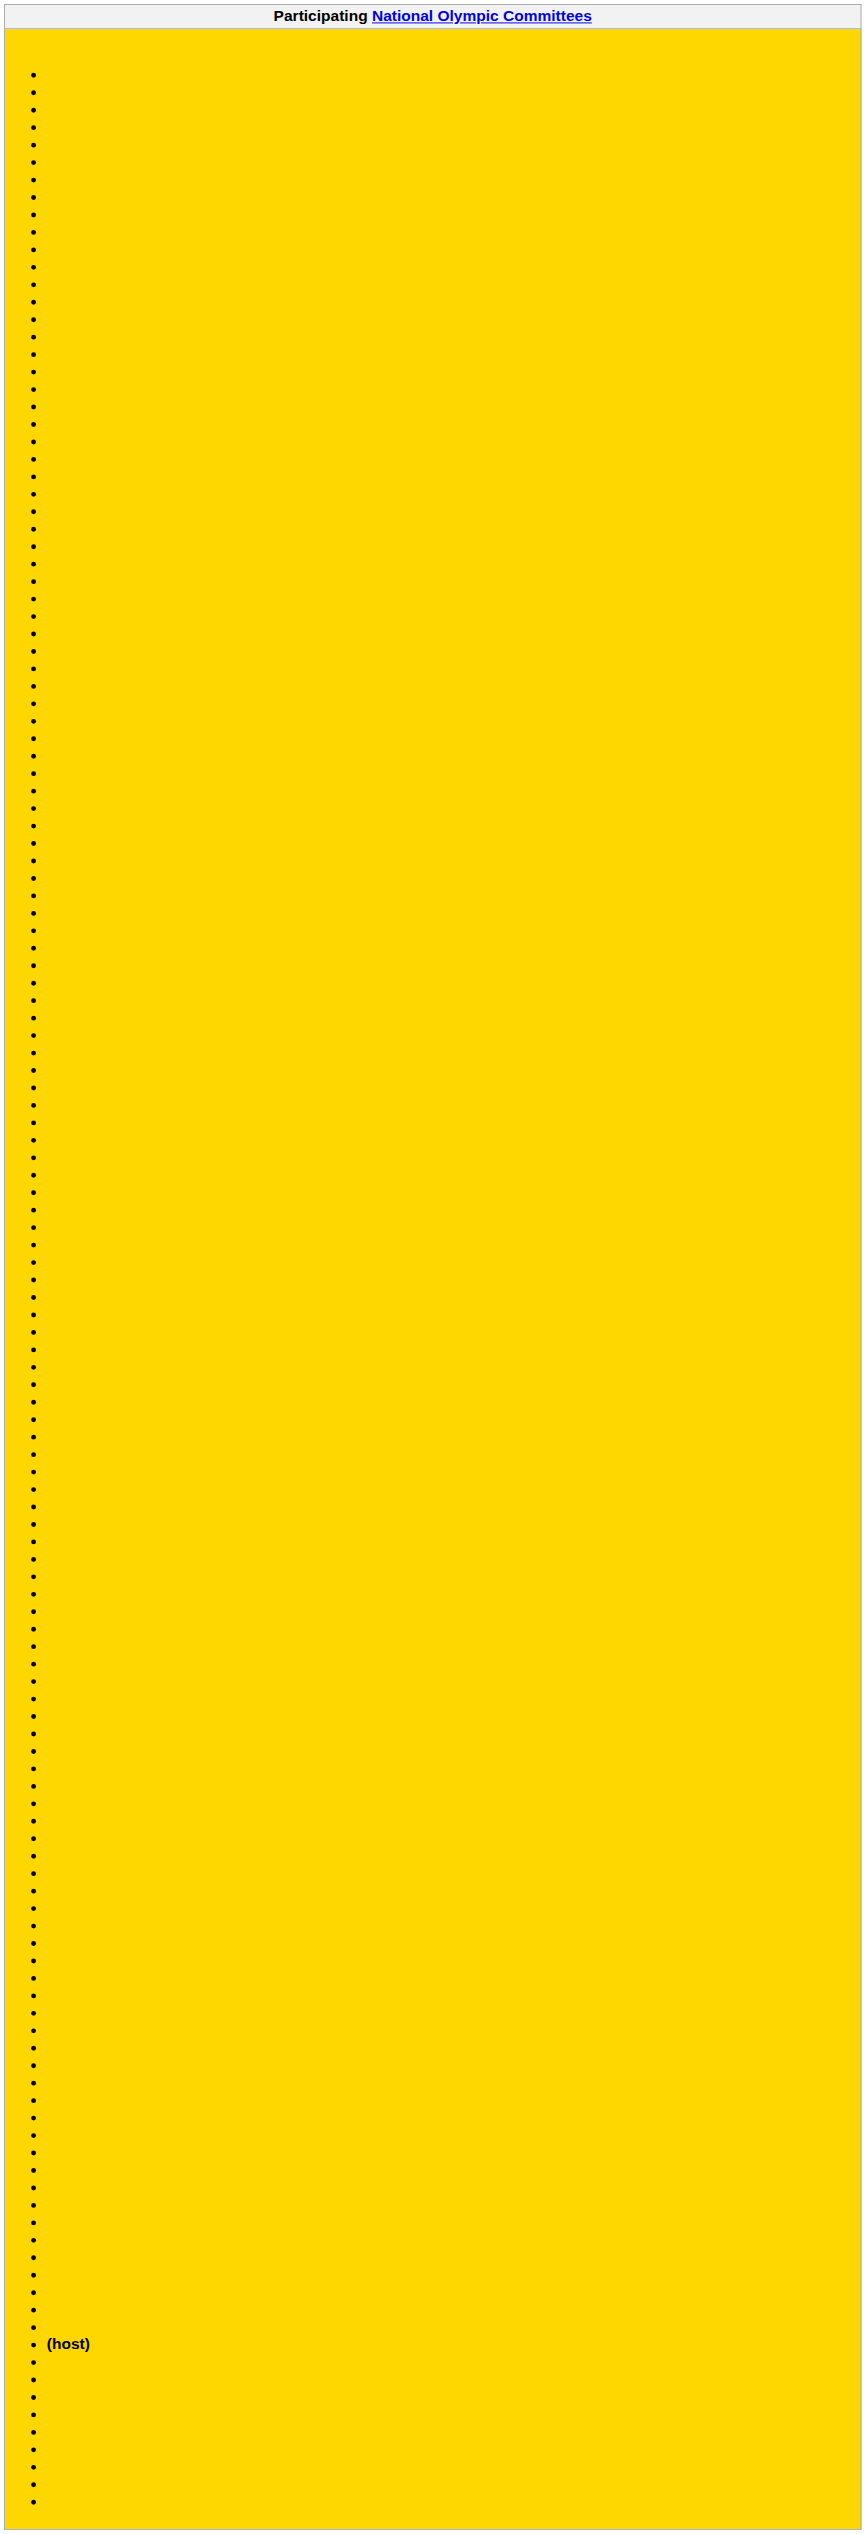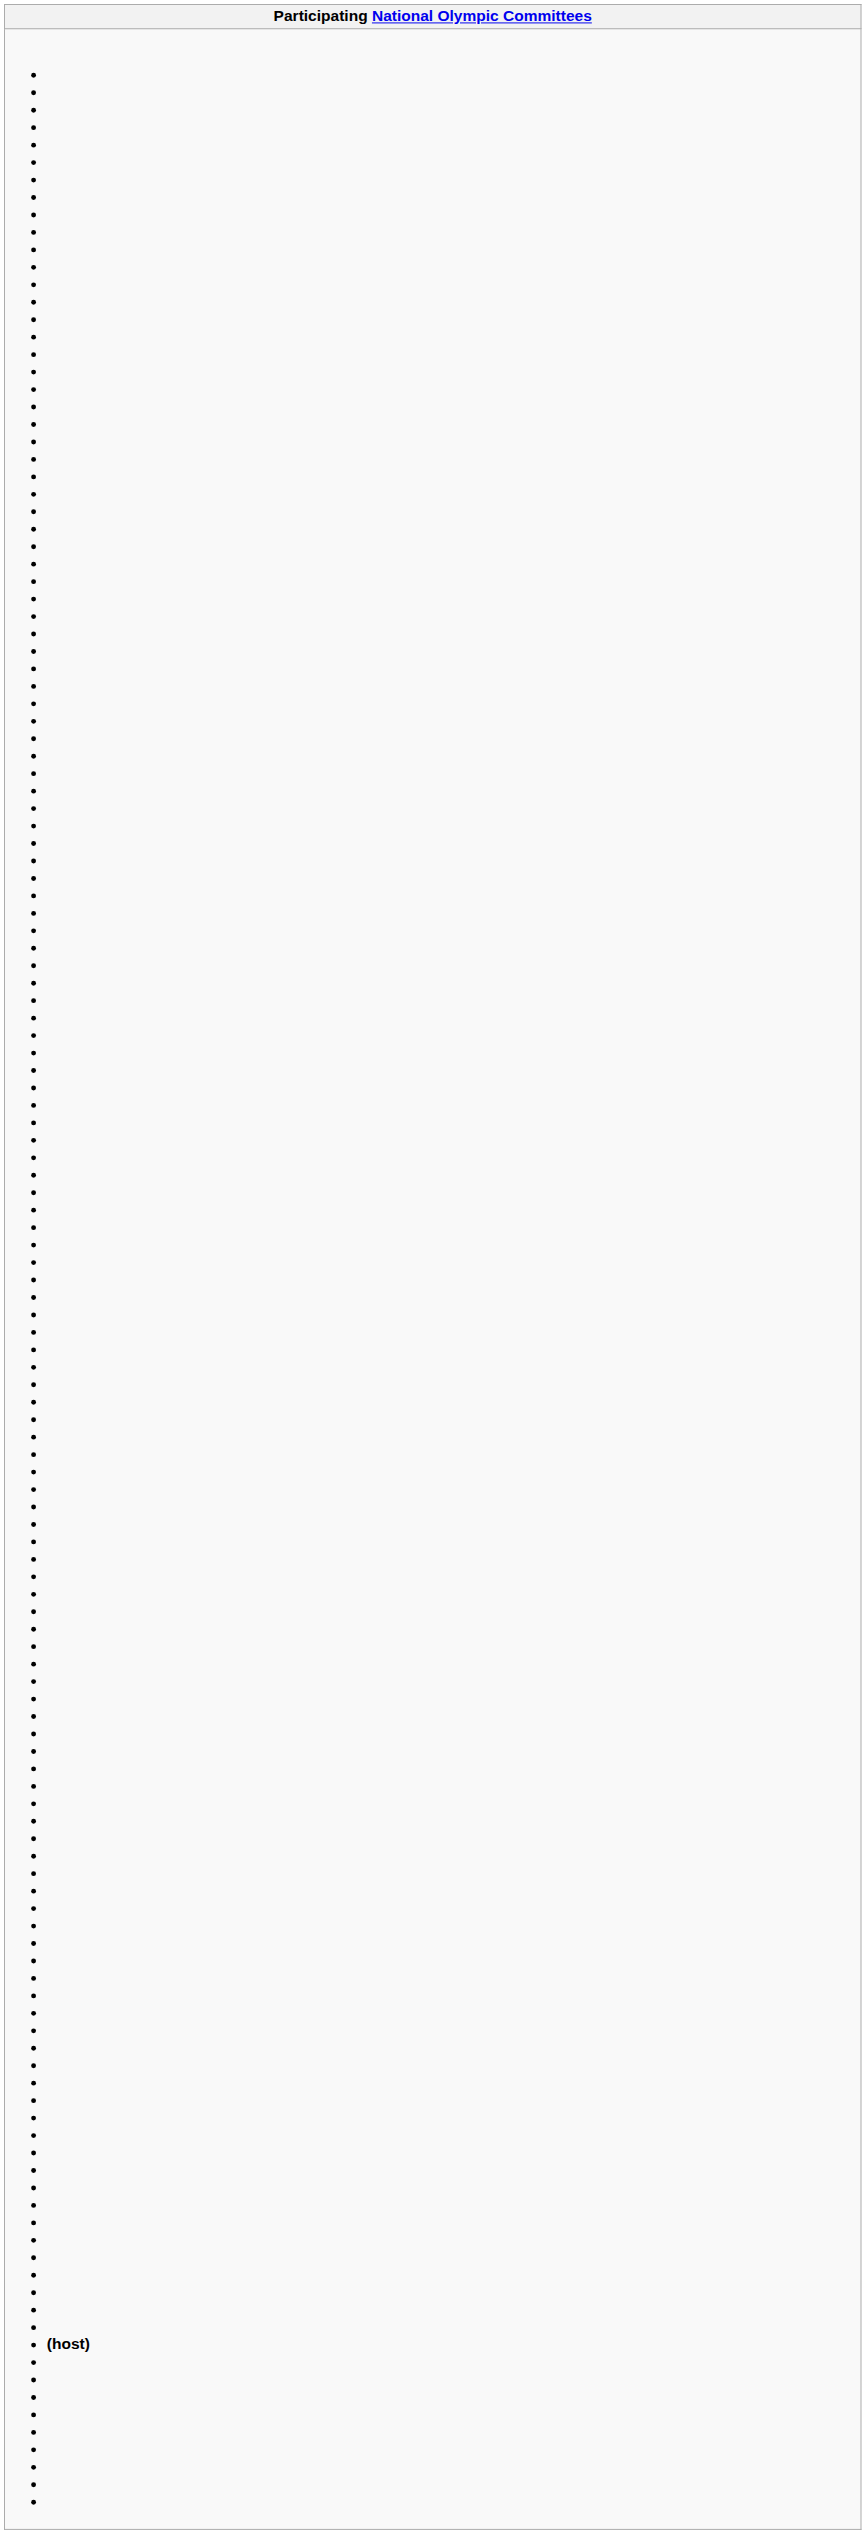(433, 1288) gold background -> (433, 1288) no background
